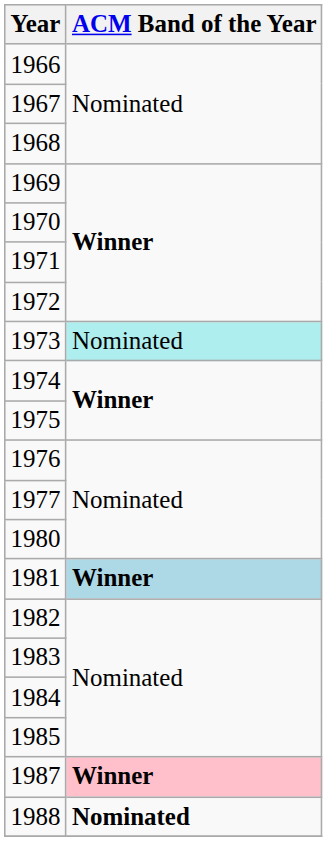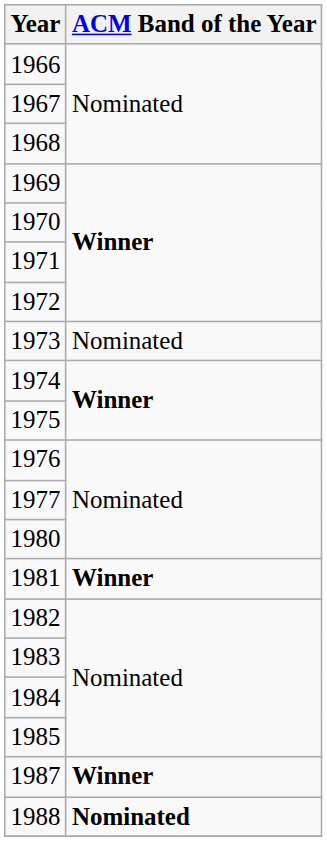(127, 340) paleturquoise background -> (127, 340) no background
(113, 578) lightblue background -> (113, 578) no background
(113, 776) pink background -> (113, 776) no background
